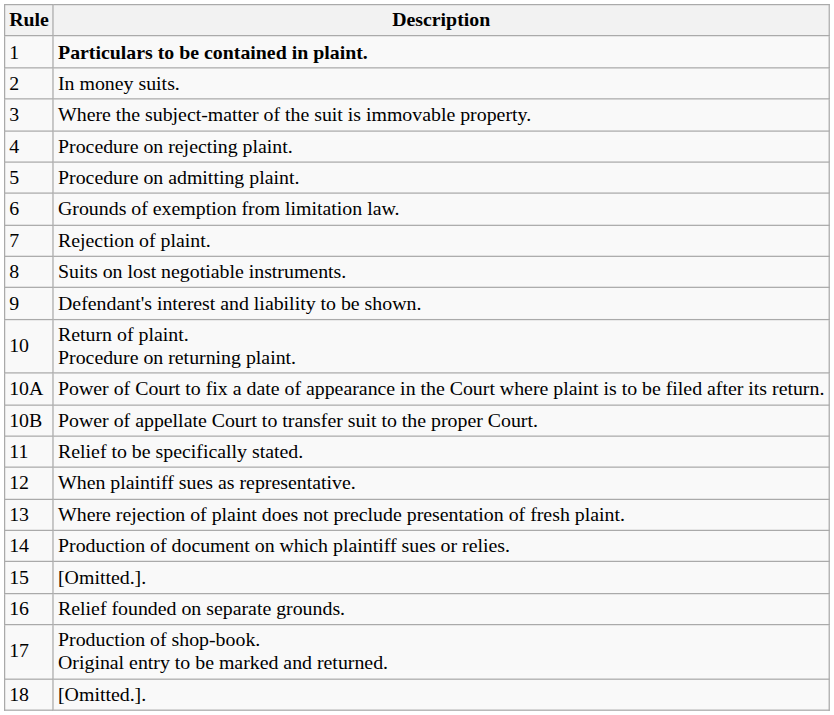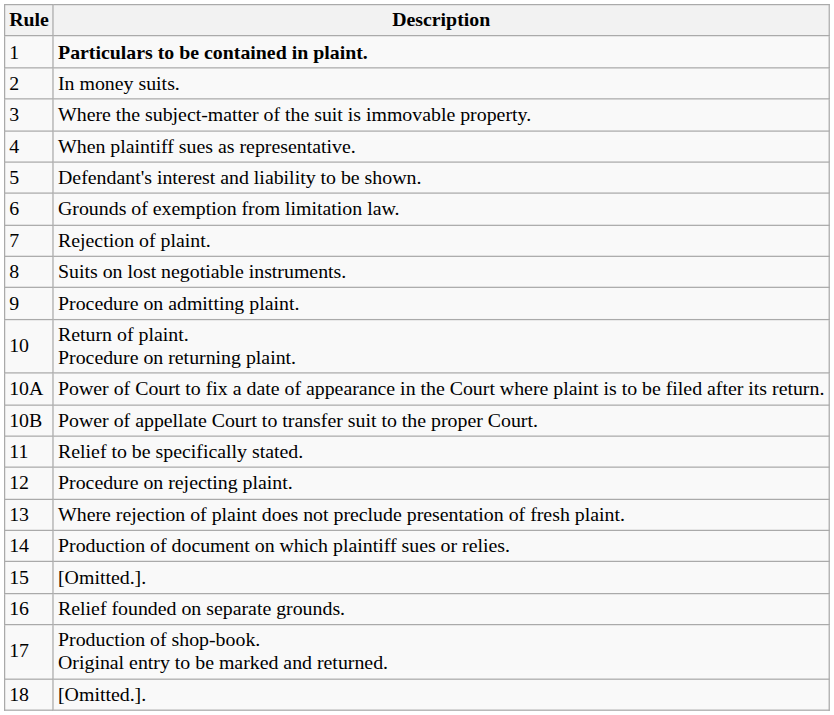(175, 146) Procedure on rejecting plaint. -> (207, 146) When plaintiff sues as representative.
(179, 177) Procedure on admitting plaint. -> (240, 177) Defendant's interest and liability to be shown.
(240, 303) Defendant's interest and liability to be shown. -> (179, 303) Procedure on admitting plaint.
(207, 483) When plaintiff sues as representative. -> (175, 483) Procedure on rejecting plaint.
